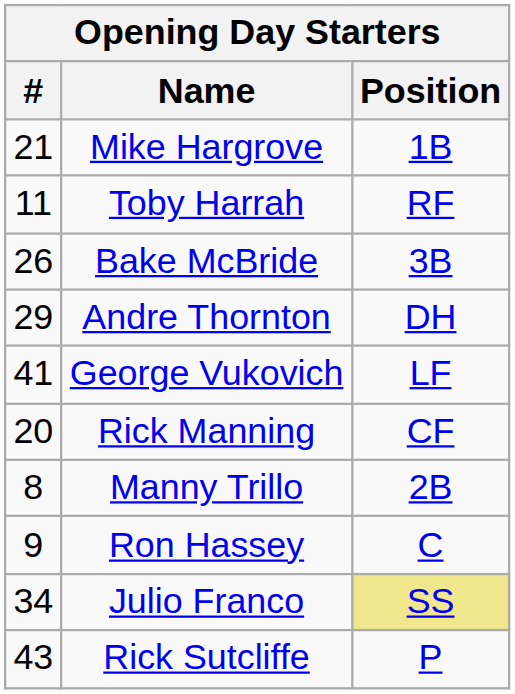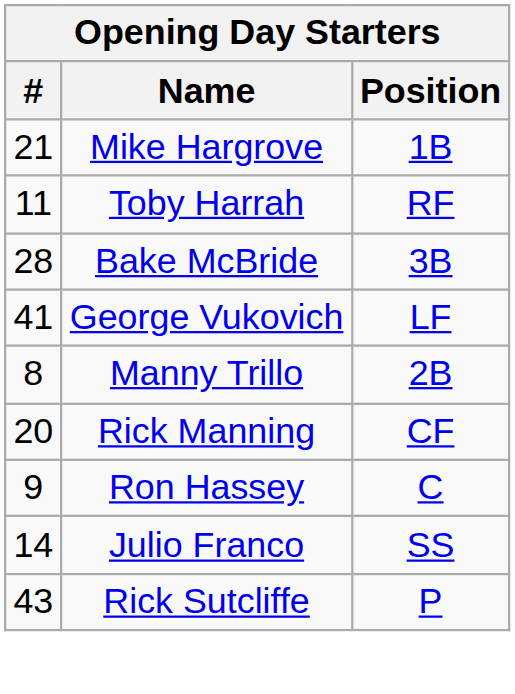(33, 260) 26 -> (33, 260) 28
- row: (207, 317)
rows swapped: (207, 487) <-> (207, 430)
(33, 601) 34 -> (33, 544) 14
(431, 601) khaki background -> (431, 544) no background
